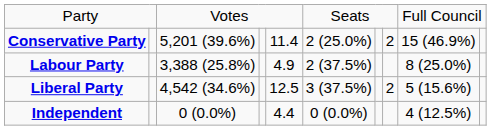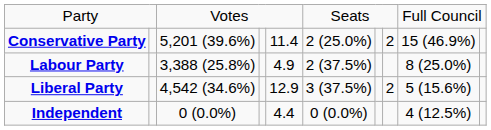(284, 88) 12.5 -> (284, 88) 12.9
